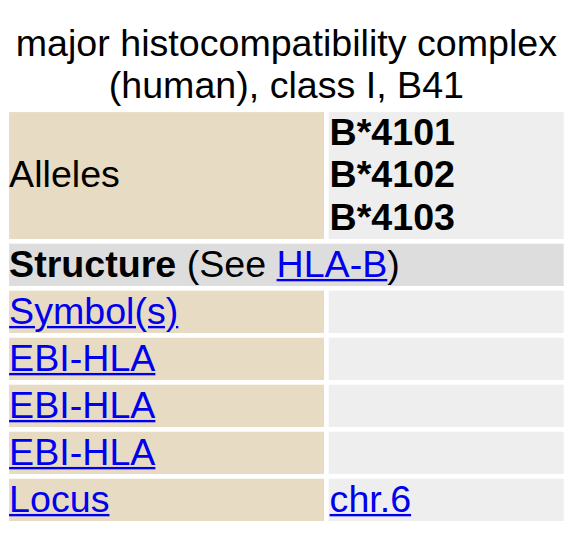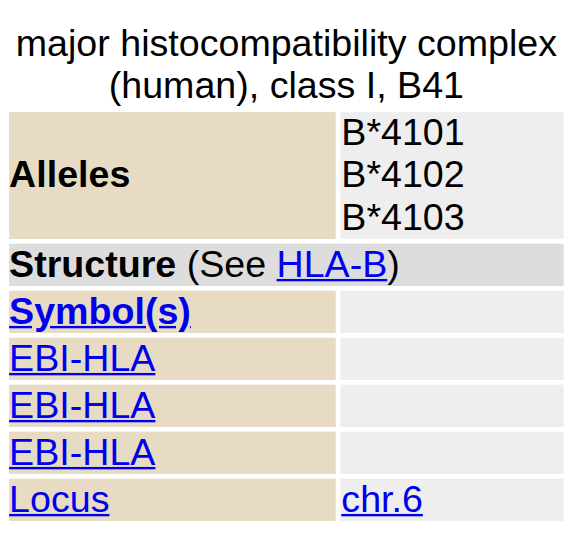(64, 174) normal -> (70, 174) bold
(392, 174) bold -> (403, 174) normal
(94, 311) normal -> (100, 311) bold
